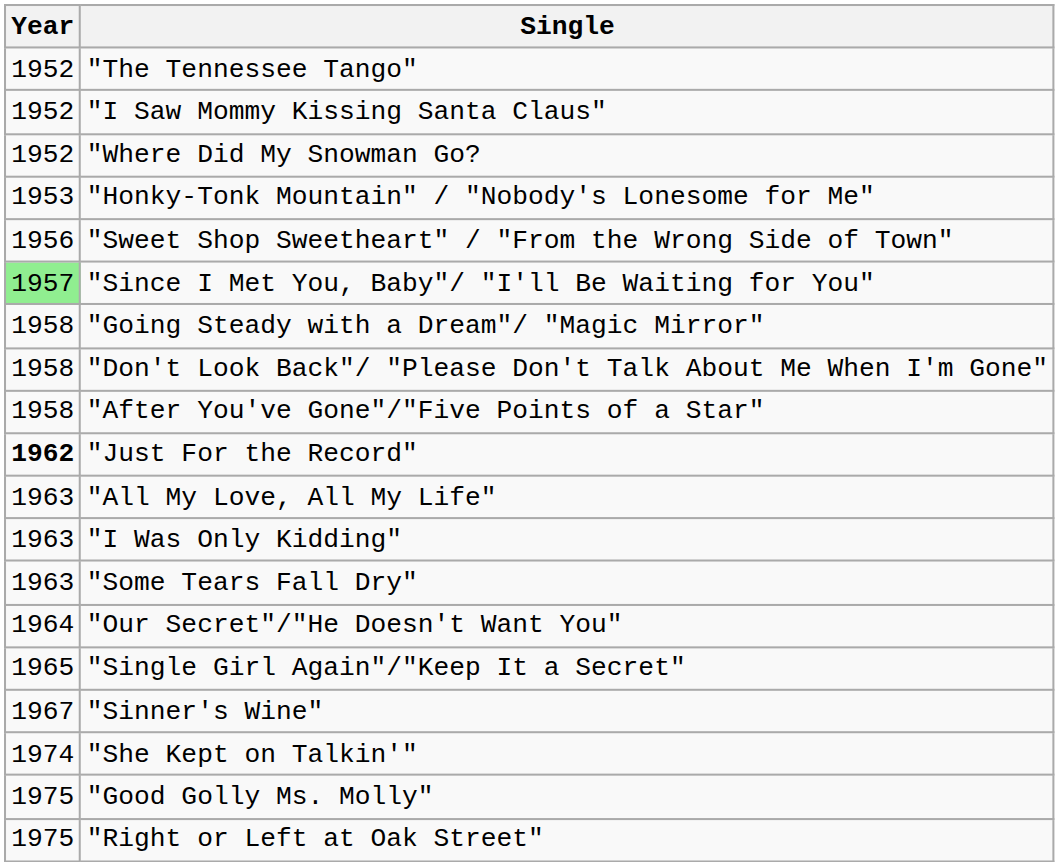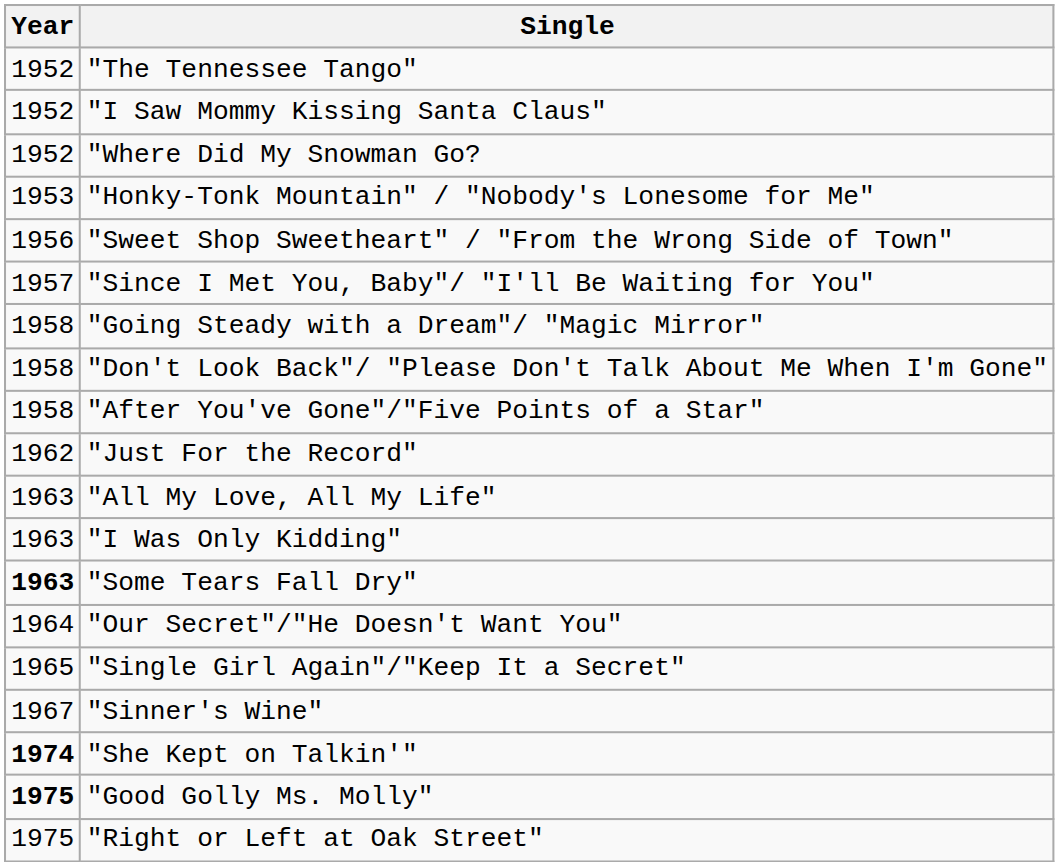(43, 283) lightgreen background -> (43, 283) no background
(43, 454) bold -> (43, 454) normal
(43, 583) normal -> (43, 583) bold
(43, 754) normal -> (43, 754) bold
(43, 797) normal -> (43, 797) bold
